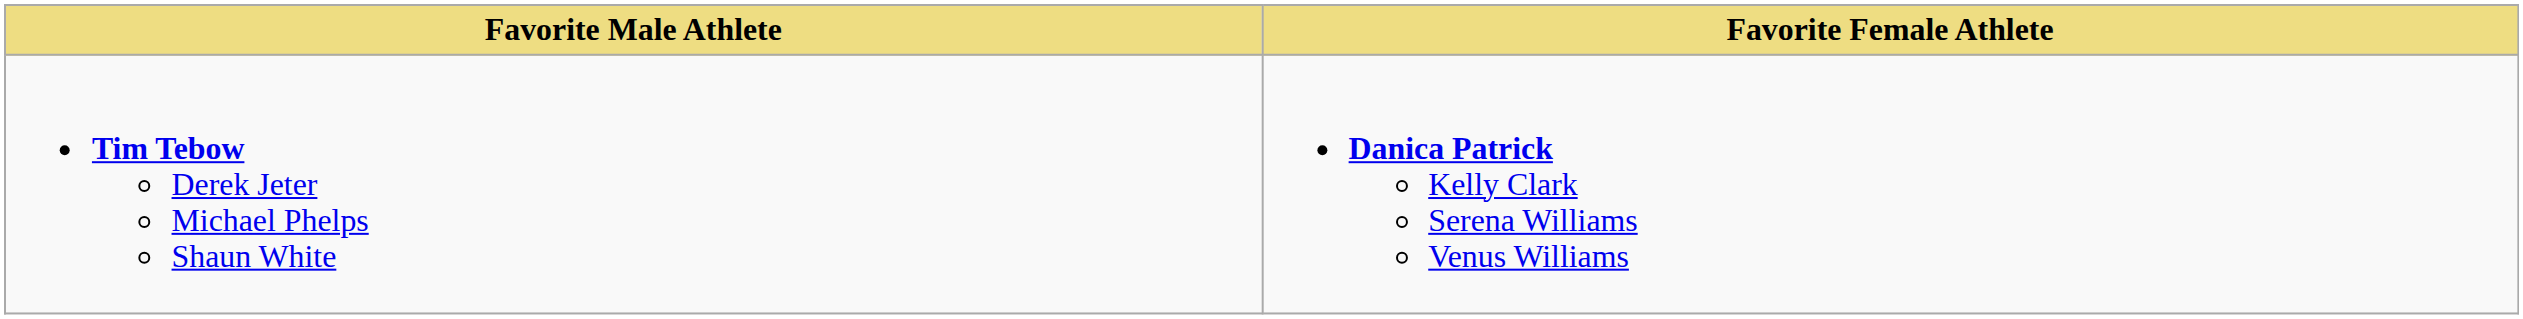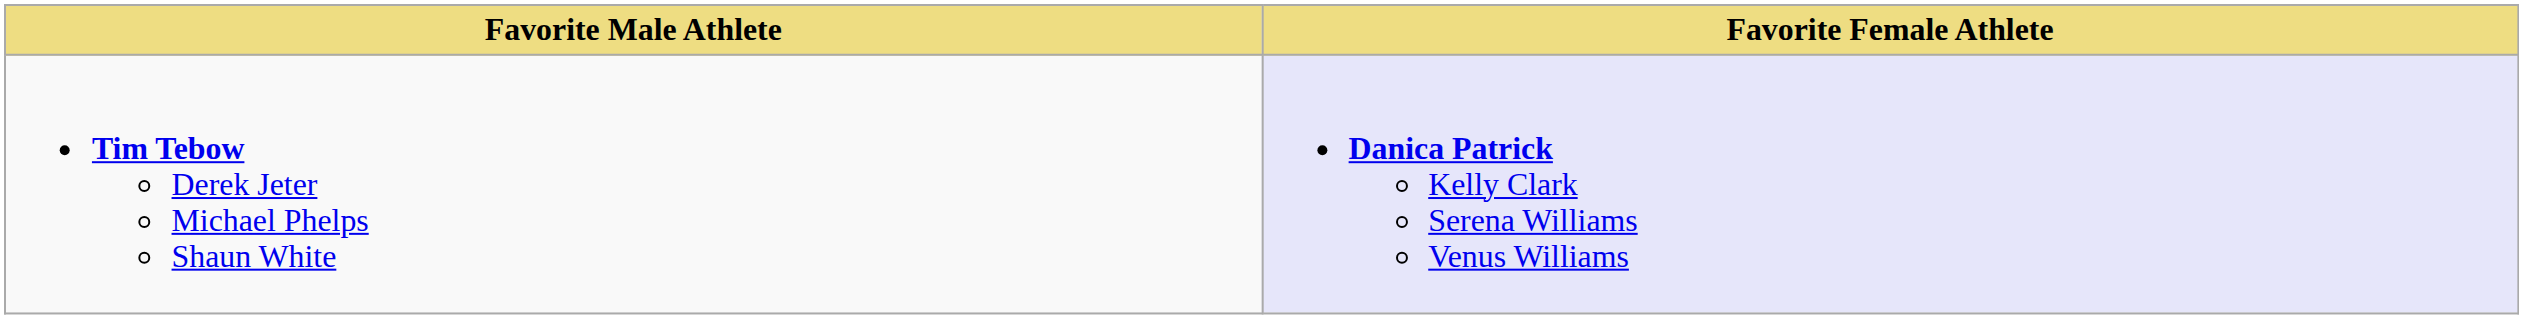(1890, 202) no background -> (1890, 202) lavender background
